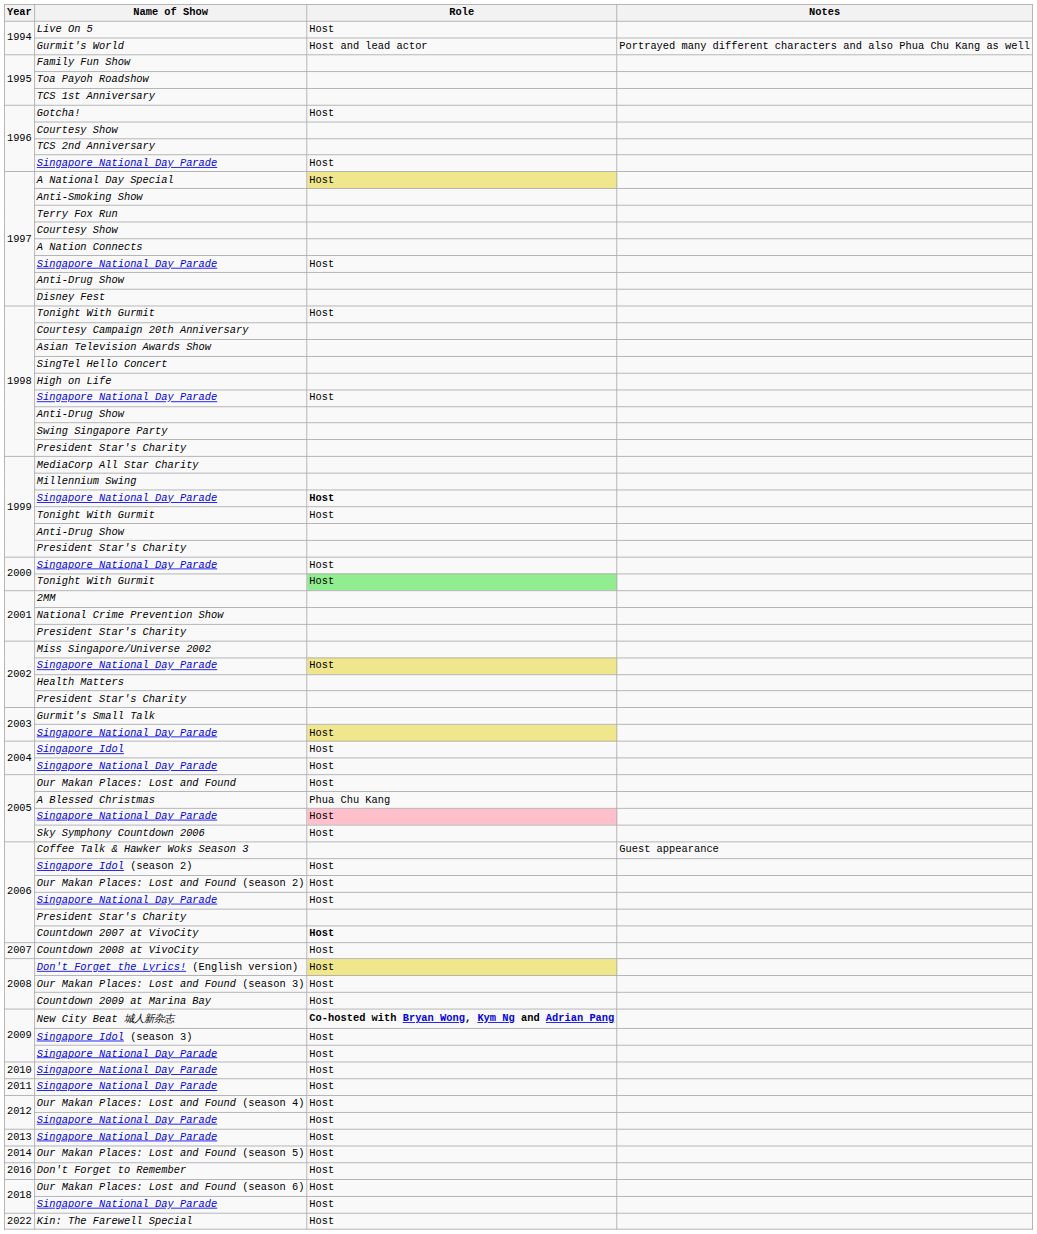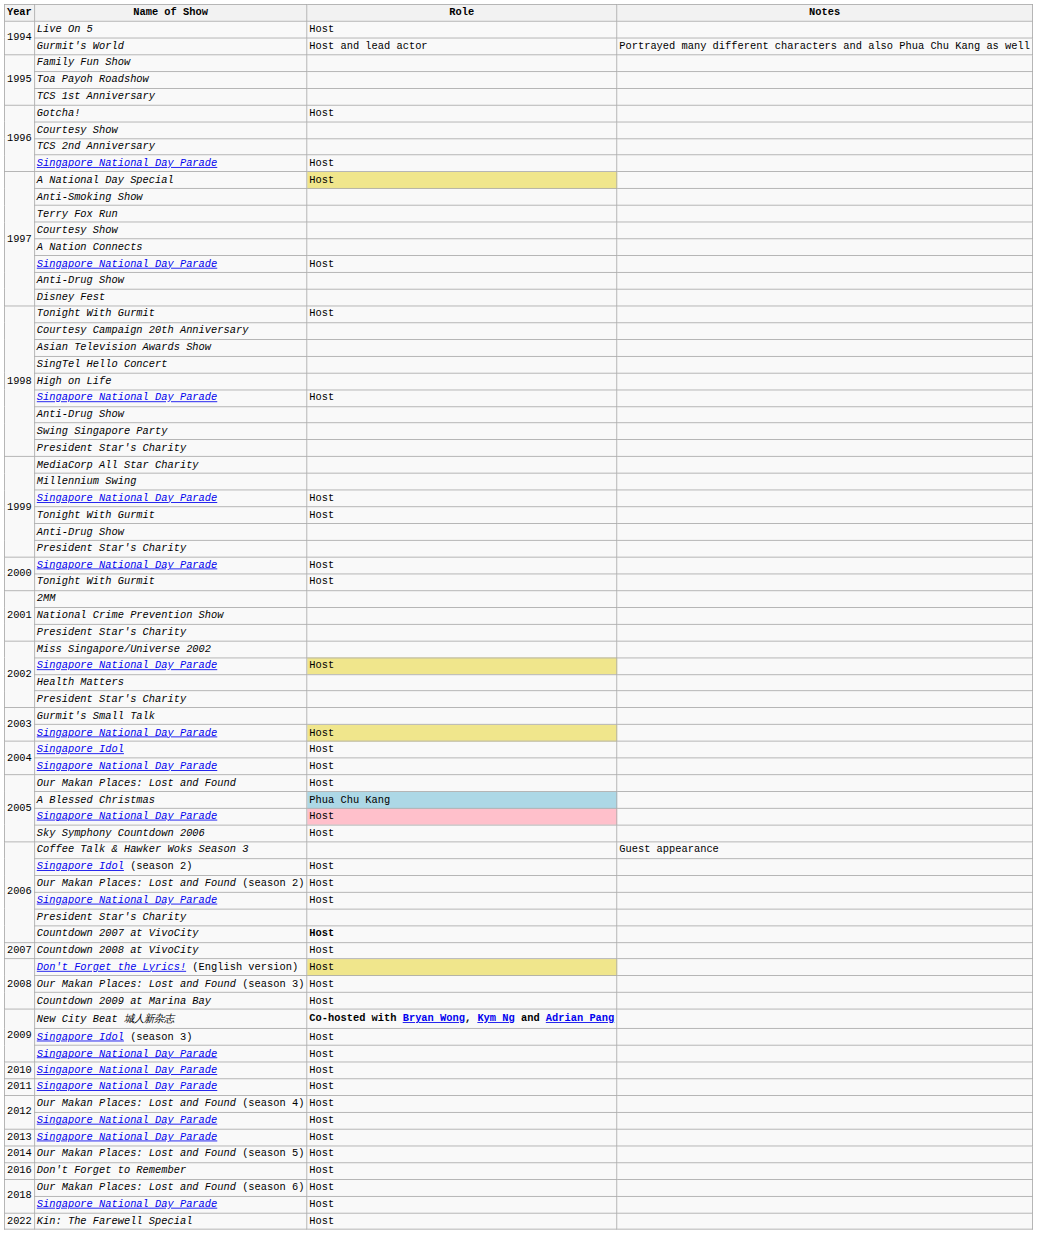(322, 499) bold -> (322, 499) normal
(322, 583) lightgreen background -> (322, 583) no background
(350, 800) no background -> (350, 800) lightblue background
